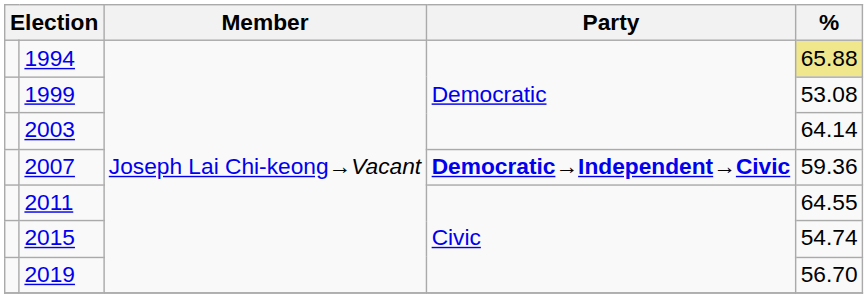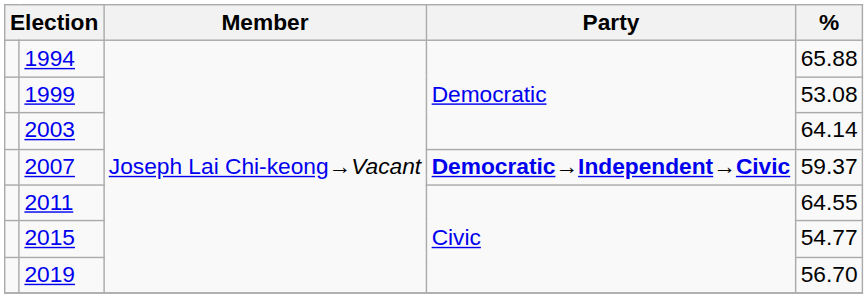(829, 58) khaki background -> (829, 58) no background
(829, 166) 59.36 -> (829, 166) 59.37
(829, 238) 54.74 -> (829, 238) 54.77
